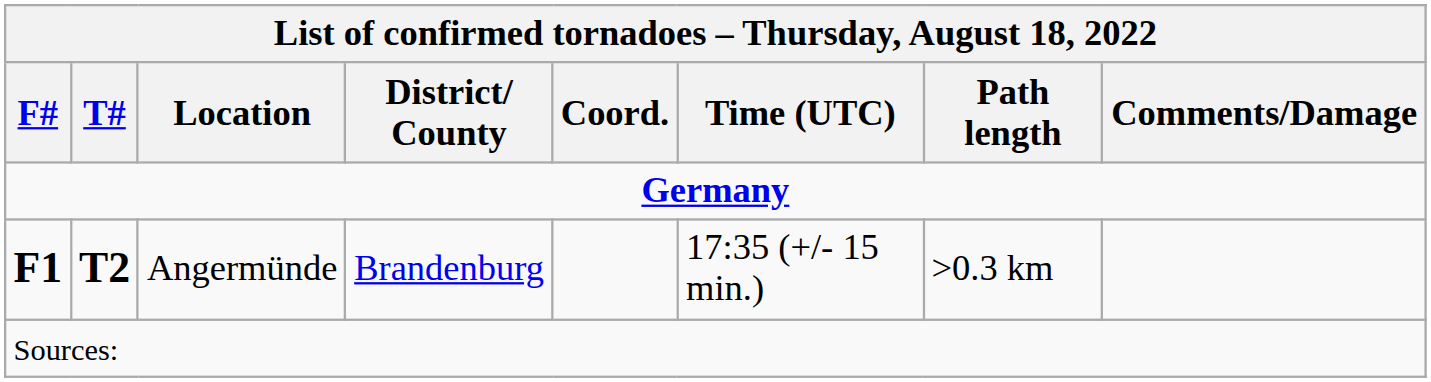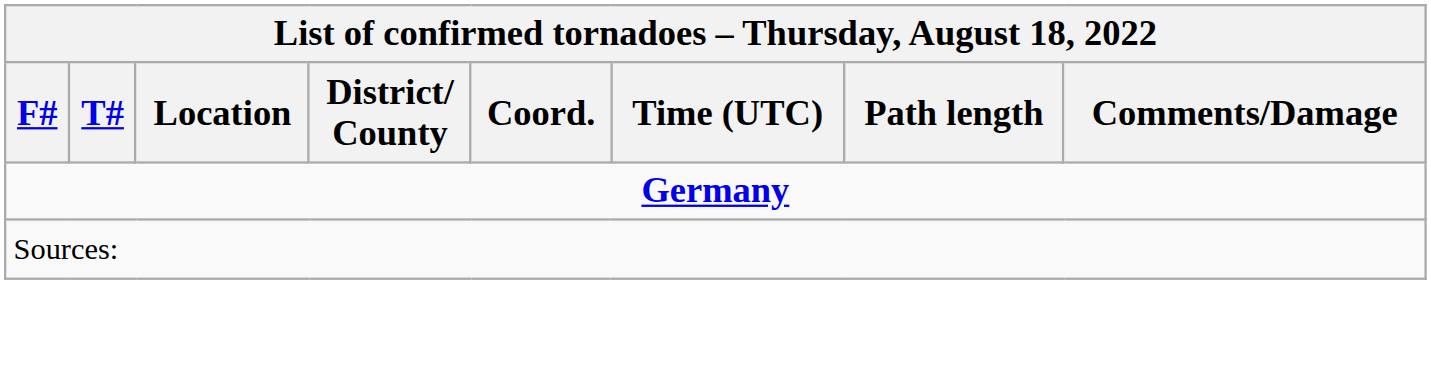- row: (38, 268)
